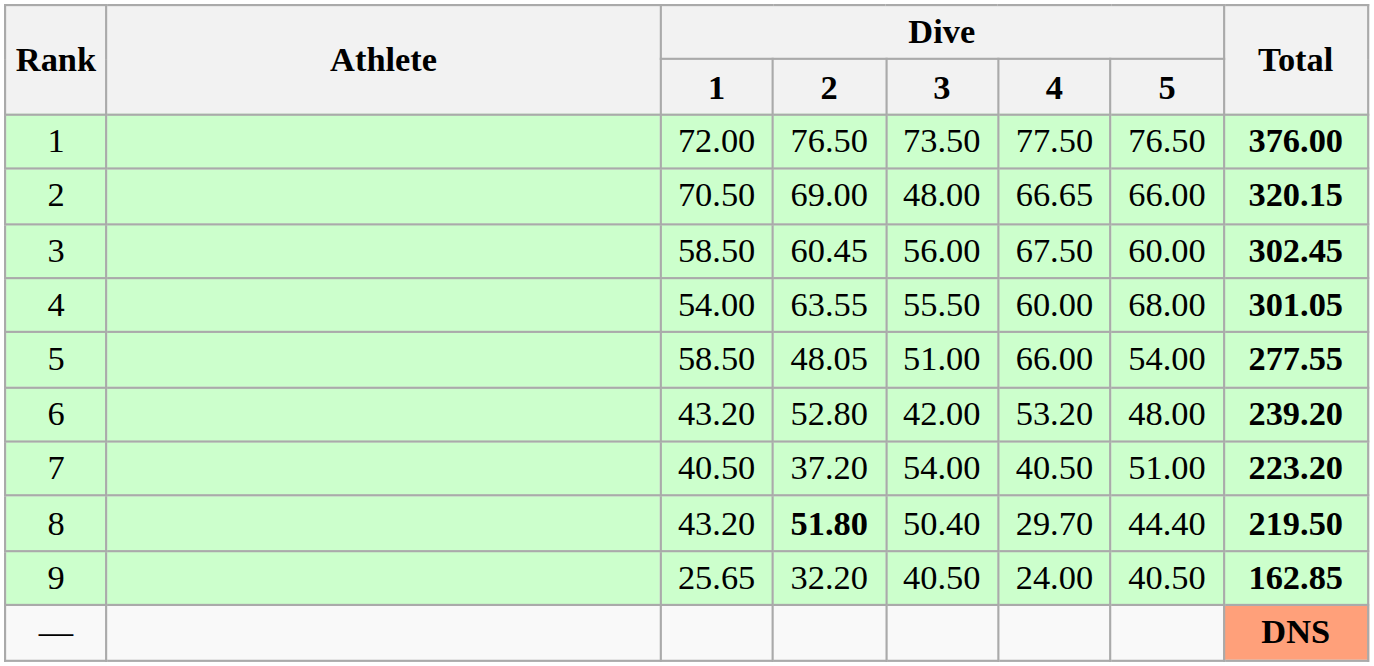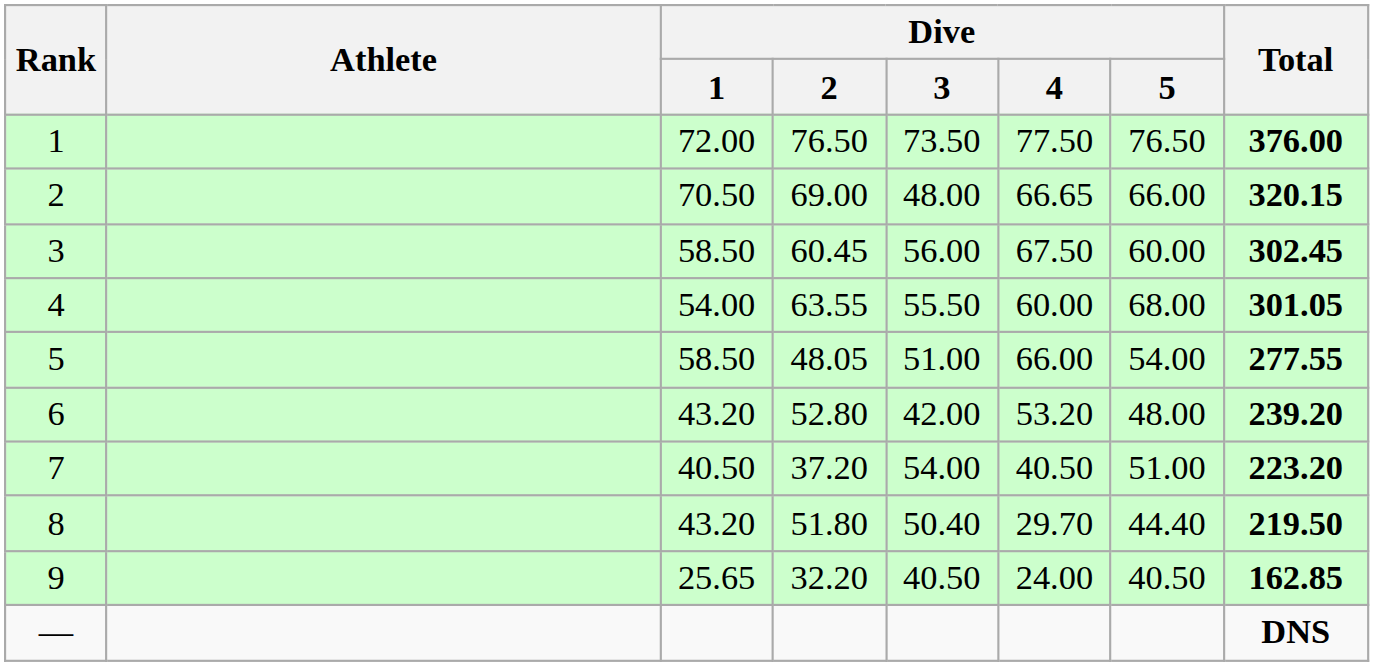(829, 522) bold -> (829, 522) normal
(1296, 631) lightsalmon background -> (1296, 631) no background
